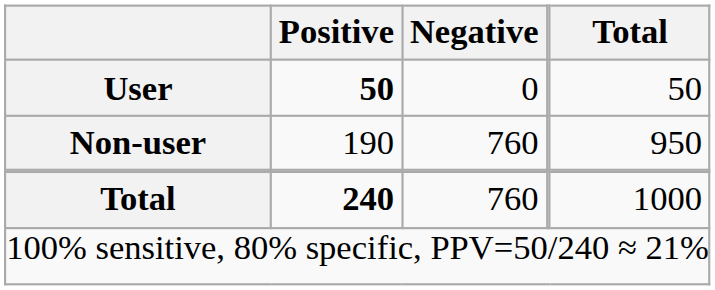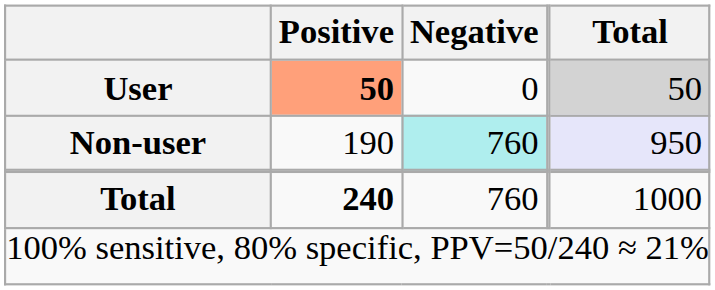(377, 87) no background -> (377, 87) lightsalmon background
(685, 87) no background -> (685, 87) lightgrey background
(513, 142) no background -> (513, 142) paleturquoise background
(676, 142) no background -> (676, 142) lavender background
